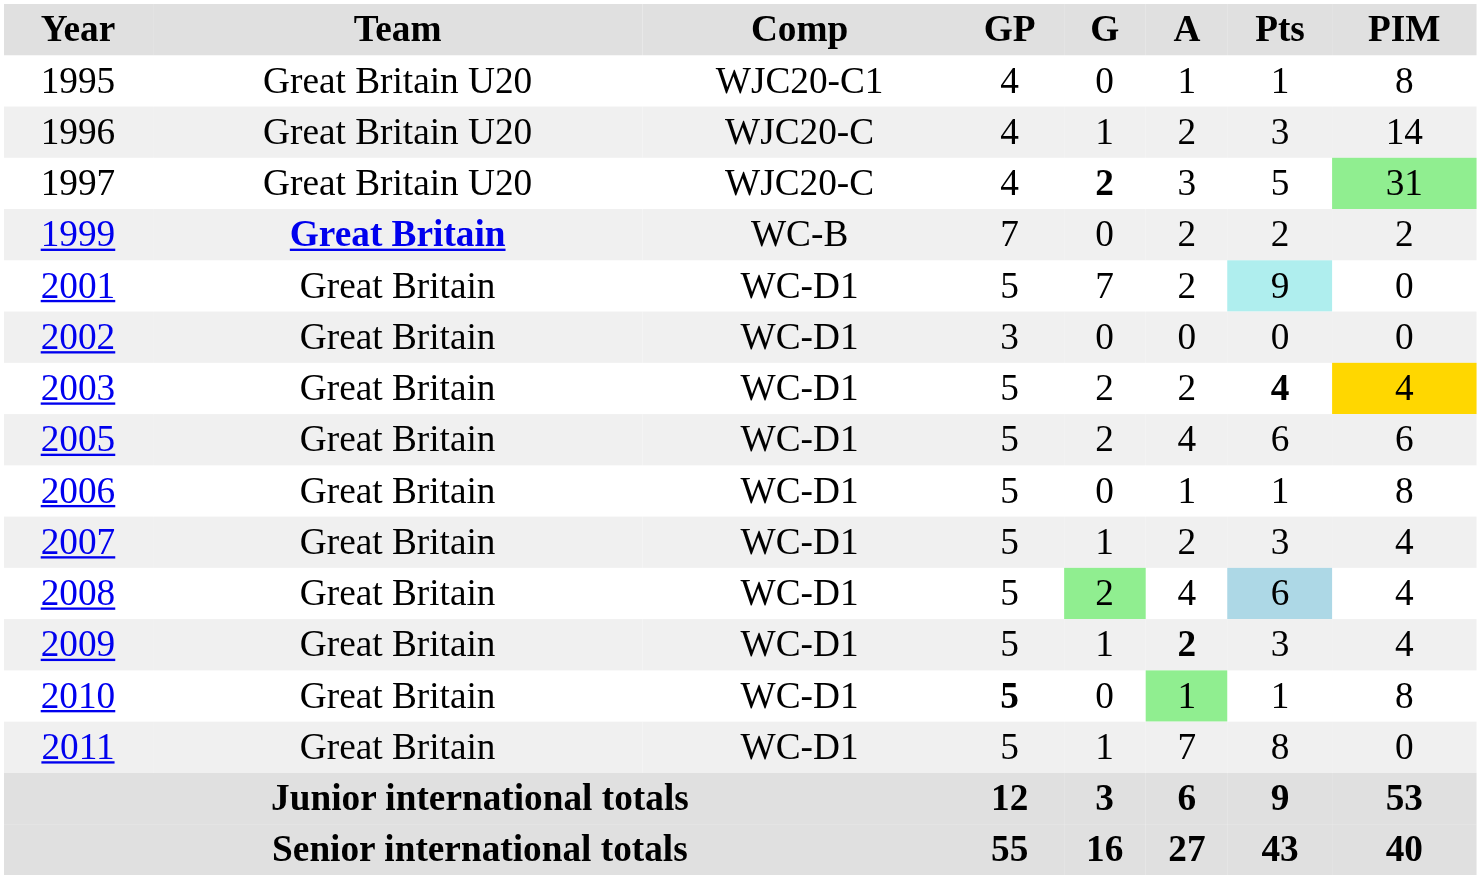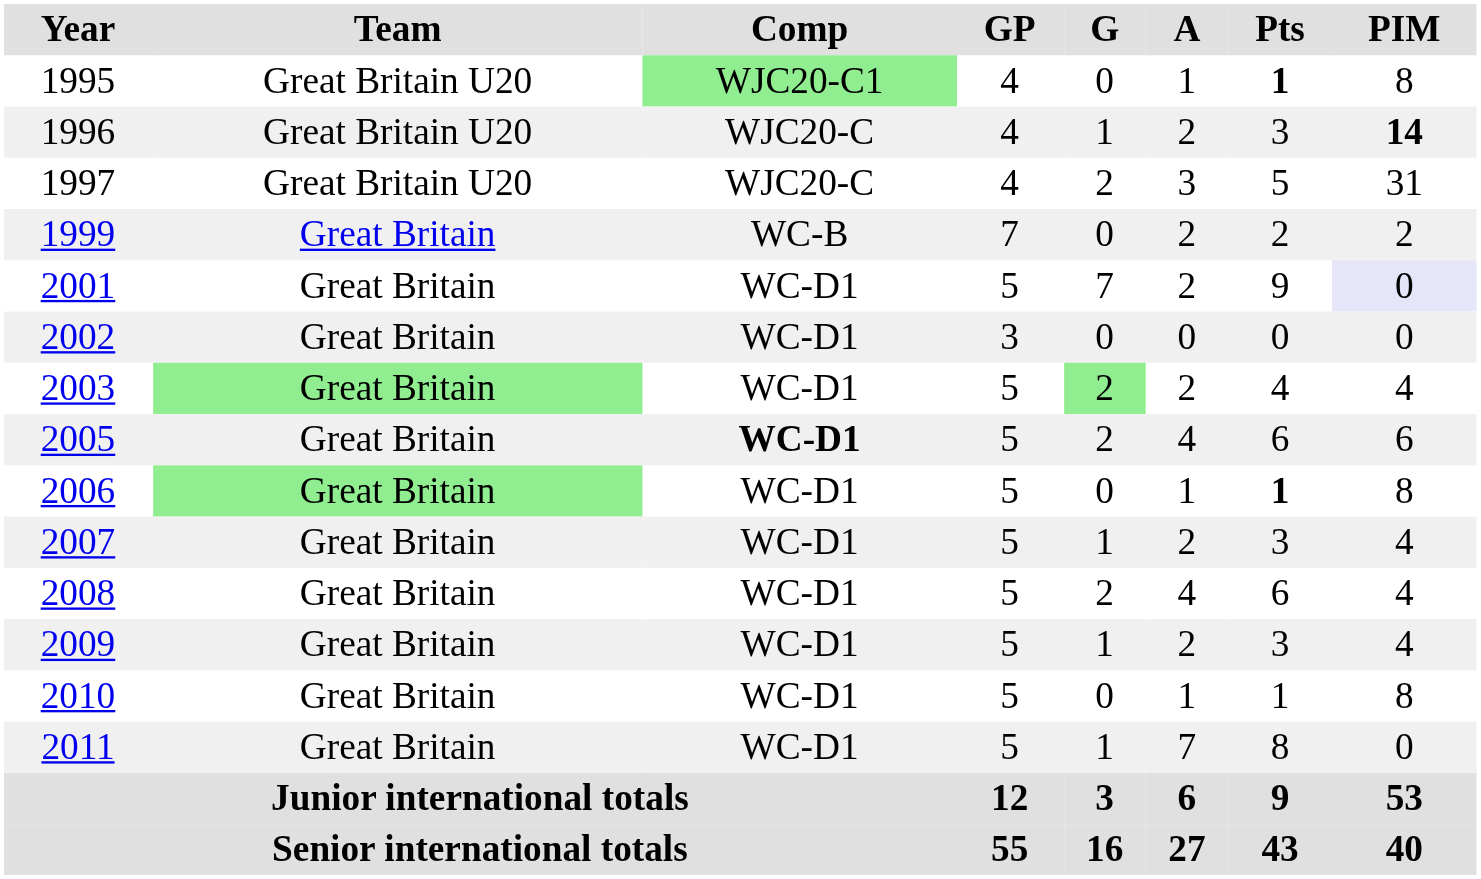(800, 80) no background -> (800, 80) lightgreen background
(1280, 80) normal -> (1280, 80) bold
(1404, 131) normal -> (1404, 131) bold
(1105, 182) bold -> (1105, 182) normal
(1404, 182) lightgreen background -> (1404, 182) no background
(398, 234) bold -> (398, 234) normal
(1280, 285) paleturquoise background -> (1280, 285) no background
(1404, 285) no background -> (1404, 285) lavender background
(398, 387) no background -> (398, 387) lightgreen background
(1105, 387) no background -> (1105, 387) lightgreen background
(1280, 387) bold -> (1280, 387) normal
(1404, 387) gold background -> (1404, 387) no background
(800, 439) normal -> (800, 439) bold
(398, 490) no background -> (398, 490) lightgreen background
(1280, 490) normal -> (1280, 490) bold
(1105, 592) lightgreen background -> (1105, 592) no background
(1280, 592) lightblue background -> (1280, 592) no background
(1187, 644) bold -> (1187, 644) normal
(1010, 695) bold -> (1010, 695) normal
(1187, 695) lightgreen background -> (1187, 695) no background
